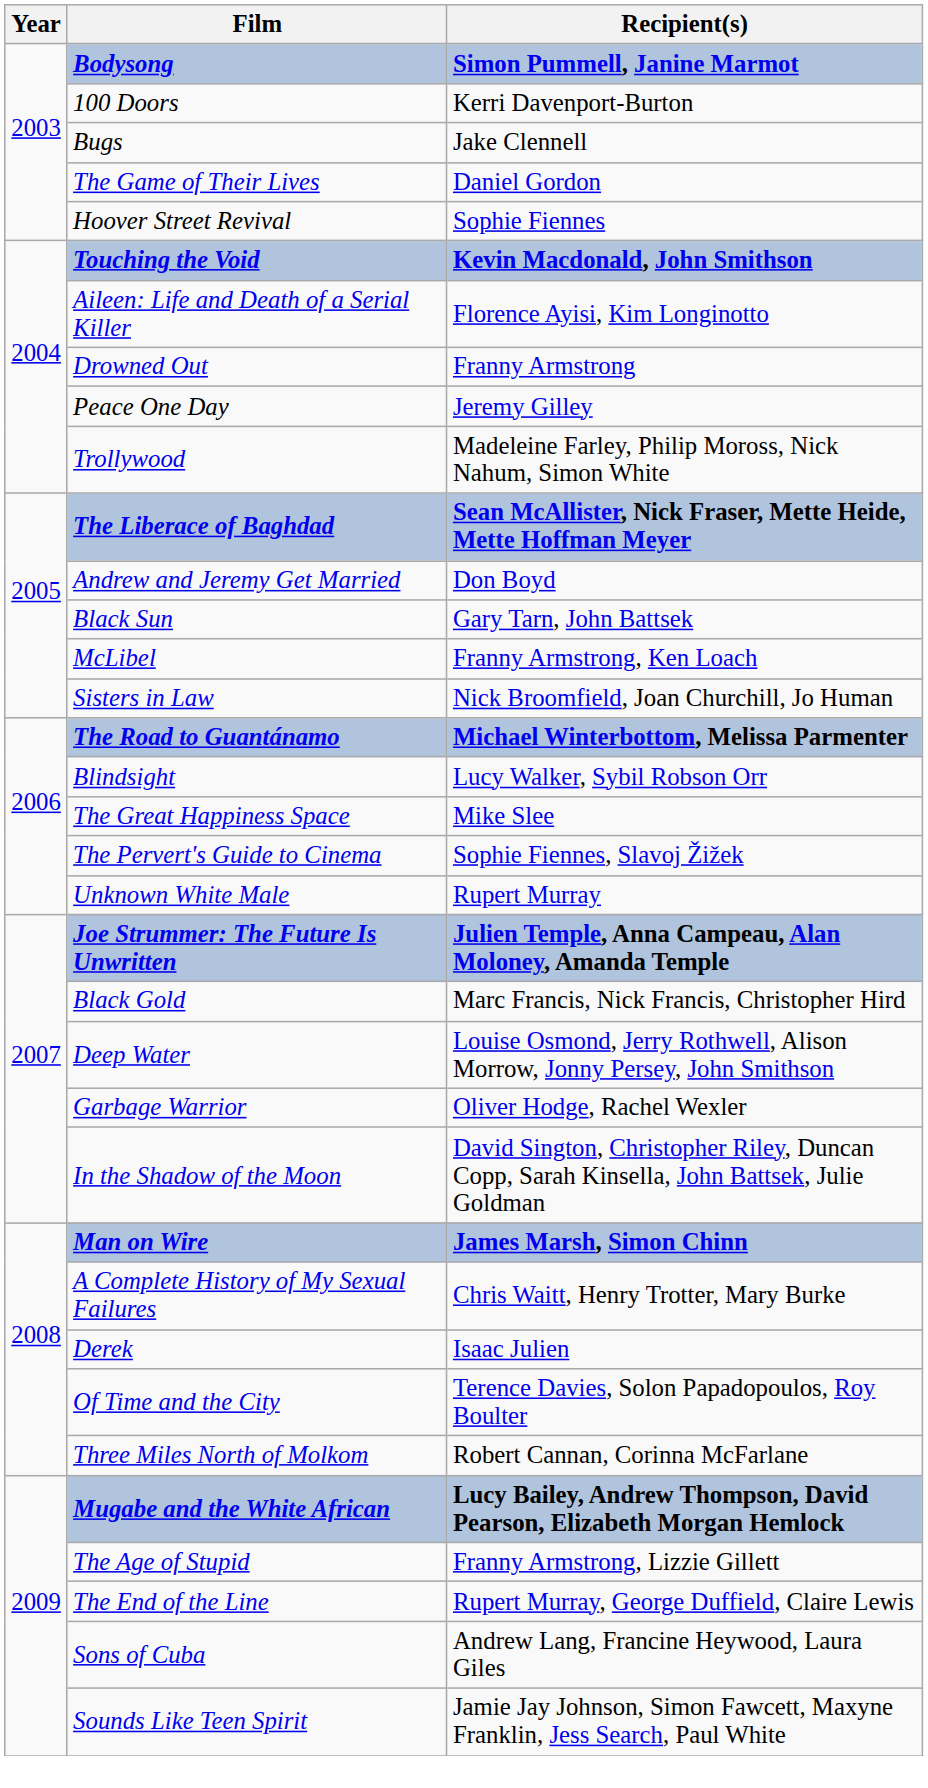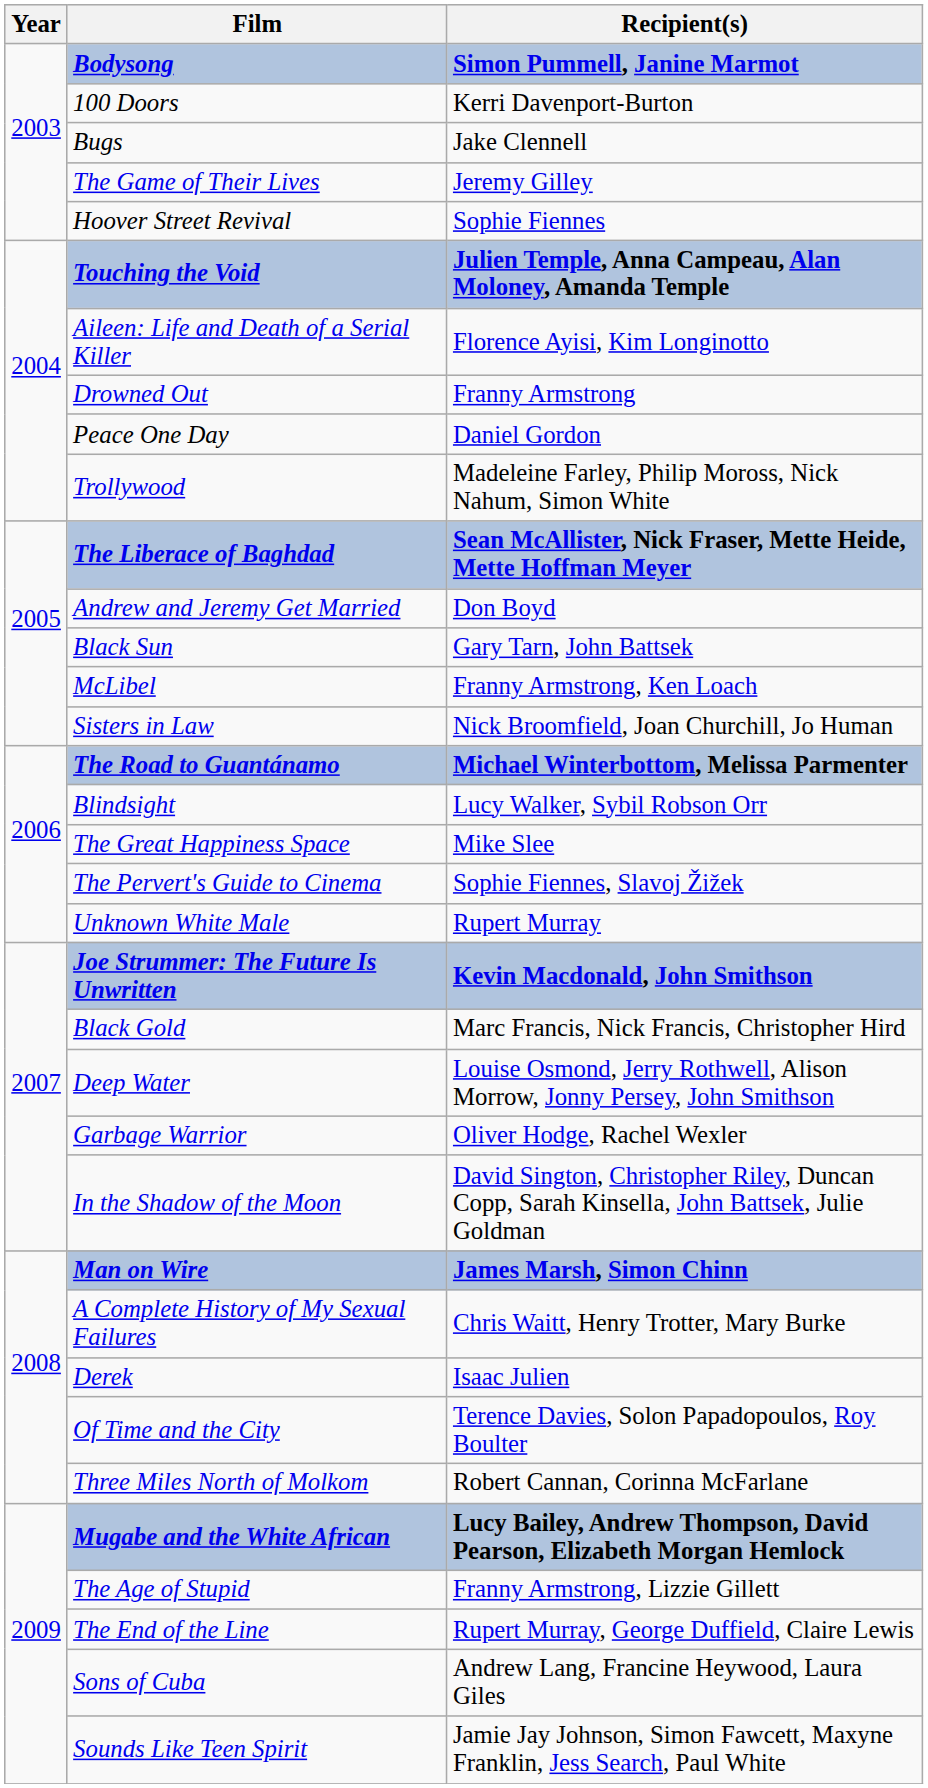(527, 181) Daniel Gordon -> (523, 181) Jeremy Gilley
(633, 260) Kevin Macdonald, John Smithson -> (647, 274) Julien Temple, Anna Campeau, Alan Moloney, Amanda Temple
(523, 406) Jeremy Gilley -> (527, 433) Daniel Gordon
(647, 947) Julien Temple, Anna Campeau, Alan Moloney, Amanda Temple -> (633, 975) Kevin Macdonald, John Smithson
